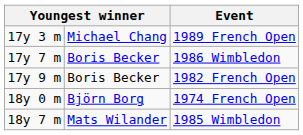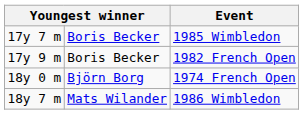- row: (34, 36)
(227, 57) 1986 Wimbledon -> (227, 36) 1985 Wimbledon
(227, 119) 1985 Wimbledon -> (227, 99) 1986 Wimbledon
